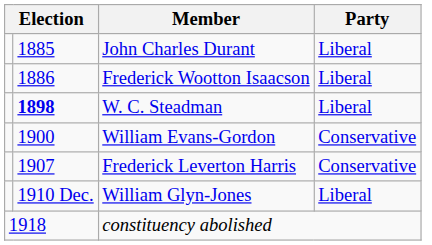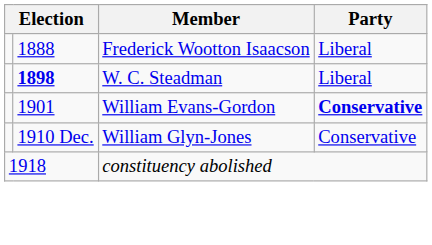- row: (179, 48)
(36, 78) 1886 -> (36, 48) 1888
(36, 136) 1900 -> (36, 107) 1901
(367, 136) normal -> (370, 107) bold
- row: (199, 166)
(345, 195) Liberal -> (367, 136) Conservative
